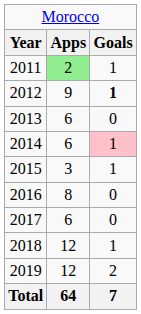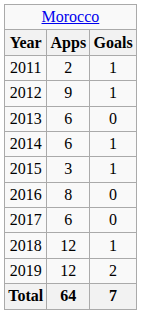(68, 67) lightgreen background -> (68, 67) no background
(113, 93) bold -> (113, 93) normal
(113, 144) pink background -> (113, 144) no background
